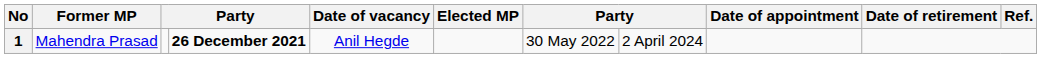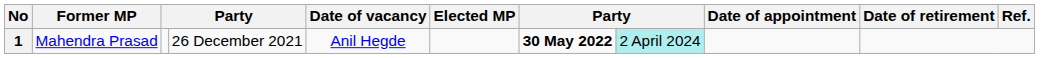(239, 41) bold -> (237, 41) normal
(570, 41) normal -> (567, 41) bold
(663, 41) no background -> (660, 41) paleturquoise background
